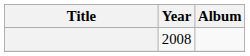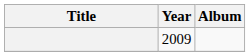(177, 39) 2008 -> (177, 39) 2009
